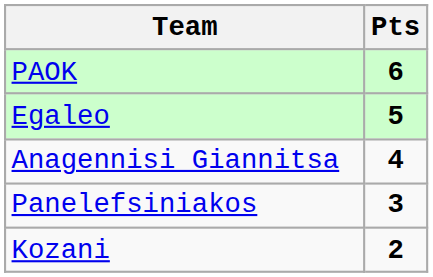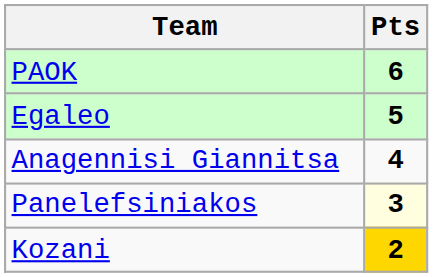(396, 205) no background -> (396, 205) lightyellow background
(396, 250) no background -> (396, 250) gold background
